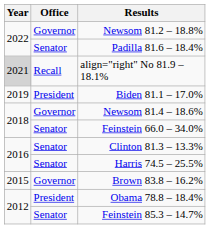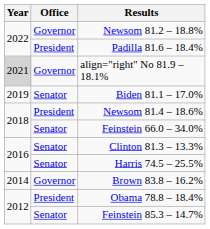(50, 47) Senator -> (54, 47) President
(48, 71) Recall -> (54, 71) Governor
(54, 94) President -> (50, 94) Senator
(54, 111) Governor -> (54, 111) President
(18, 180) 2015 -> (18, 180) 2014
